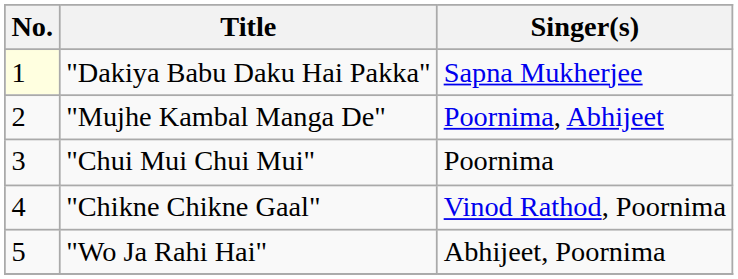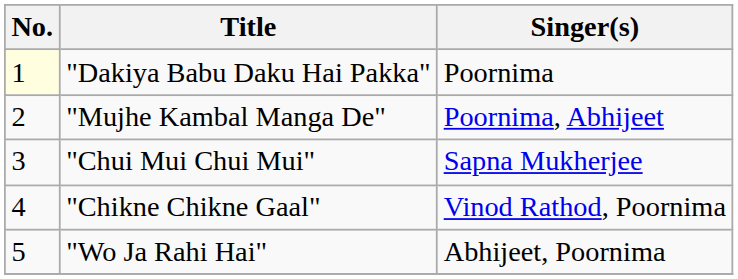(543, 71) Sapna Mukherjee -> (499, 71) Poornima
(499, 161) Poornima -> (543, 161) Sapna Mukherjee
